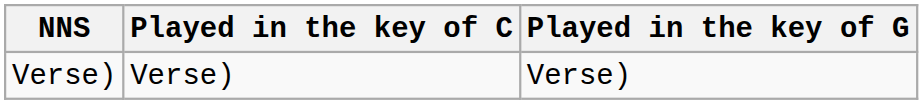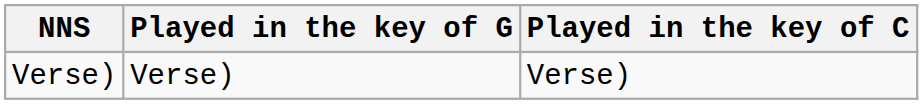columns swapped: (322, 29) <-> (718, 29)
